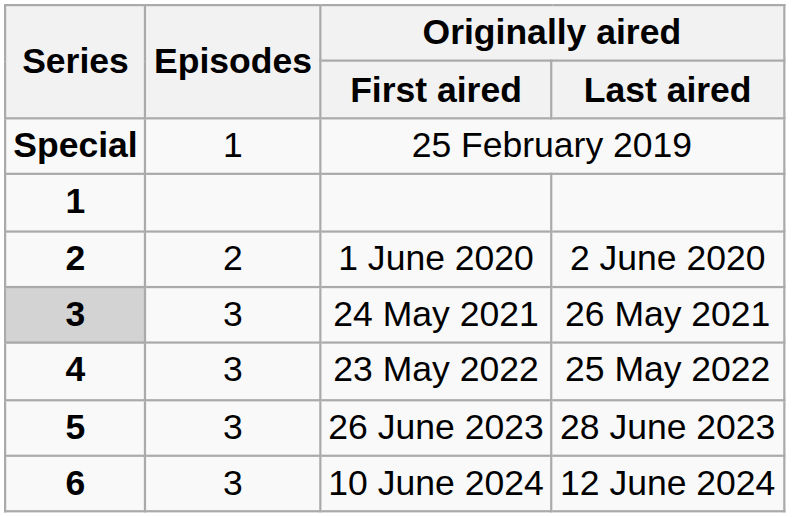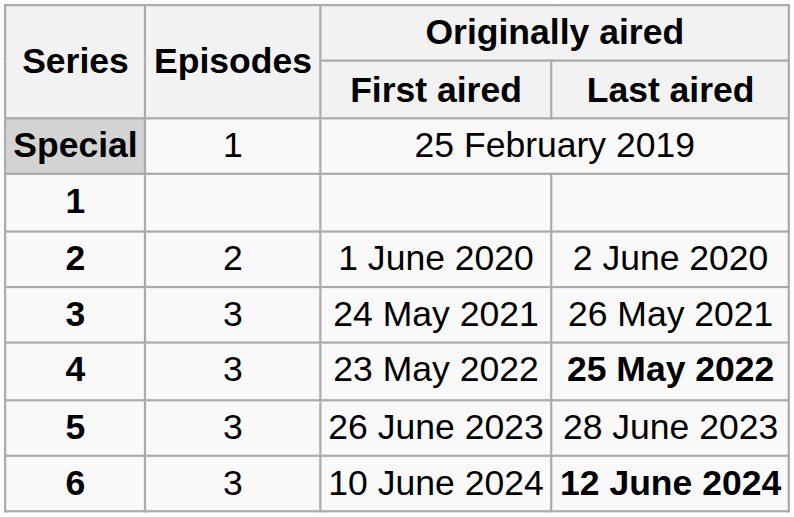(75, 145) no background -> (75, 145) lightgrey background
(75, 314) lightgrey background -> (75, 314) no background
(668, 370) normal -> (671, 370) bold
(668, 483) normal -> (671, 483) bold
